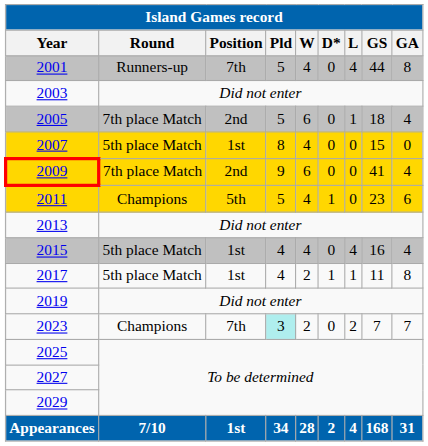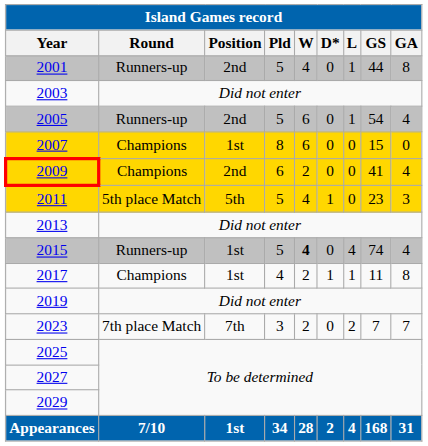(236, 68) 7th -> (235, 68) 2nd
(353, 68) 4 -> (352, 68) 1
(152, 119) 7th place Match -> (152, 119) Runners-up
(377, 119) 18 -> (376, 119) 54
(152, 145) 5th place Match -> (152, 145) Champions
(307, 145) 4 -> (306, 145) 6
(153, 172) 7th place Match -> (152, 172) Champions
(281, 172) 9 -> (280, 172) 6
(307, 172) 6 -> (306, 172) 2
(152, 199) Champions -> (152, 199) 5th place Match
(407, 199) 6 -> (406, 199) 3
(152, 250) 5th place Match -> (152, 250) Runners-up
(281, 250) 4 -> (280, 250) 5
(307, 250) normal -> (306, 250) bold
(377, 250) 16 -> (376, 250) 74
(152, 276) 5th place Match -> (152, 276) Champions
(152, 326) Champions -> (152, 326) 7th place Match
(281, 326) paleturquoise background -> (280, 326) no background
